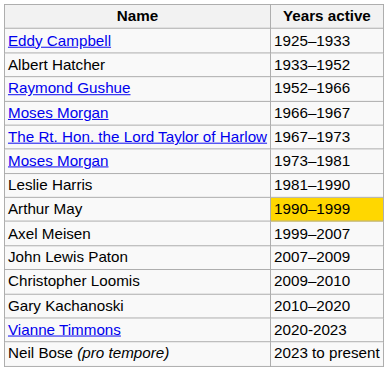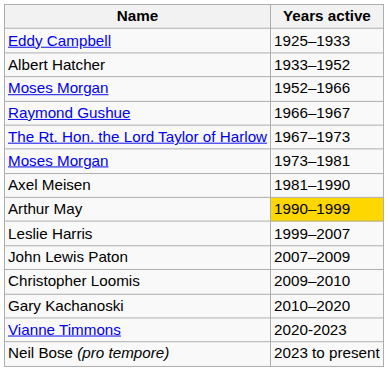(69, 88) Raymond Gushue -> (58, 88) Moses Morgan
(58, 112) Moses Morgan -> (69, 112) Raymond Gushue
(50, 185) Leslie Harris -> (49, 185) Axel Meisen
(49, 233) Axel Meisen -> (50, 233) Leslie Harris
